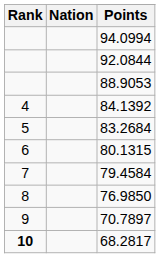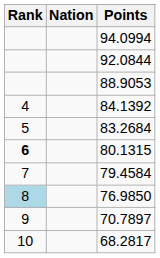(25, 151) normal -> (25, 151) bold
(25, 196) no background -> (25, 196) lightblue background
(25, 241) bold -> (25, 241) normal
